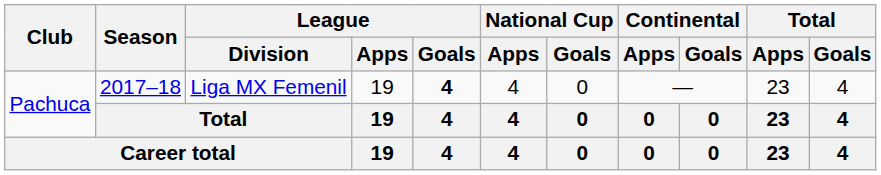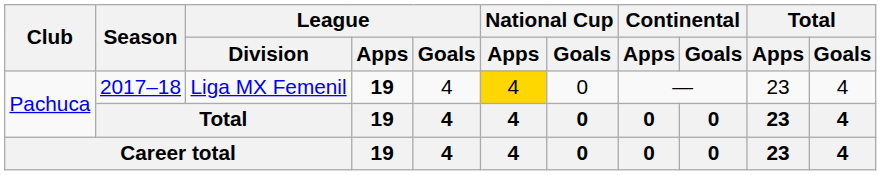(382, 86) normal -> (382, 86) bold
(447, 86) bold -> (447, 86) normal
(513, 86) no background -> (513, 86) gold background
